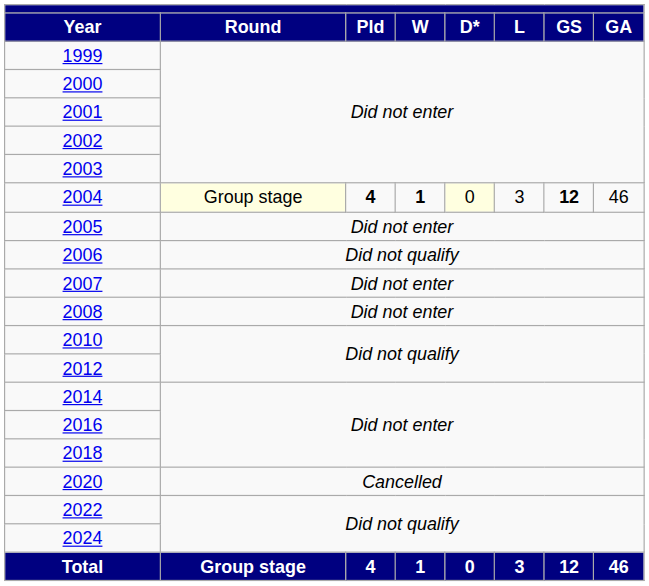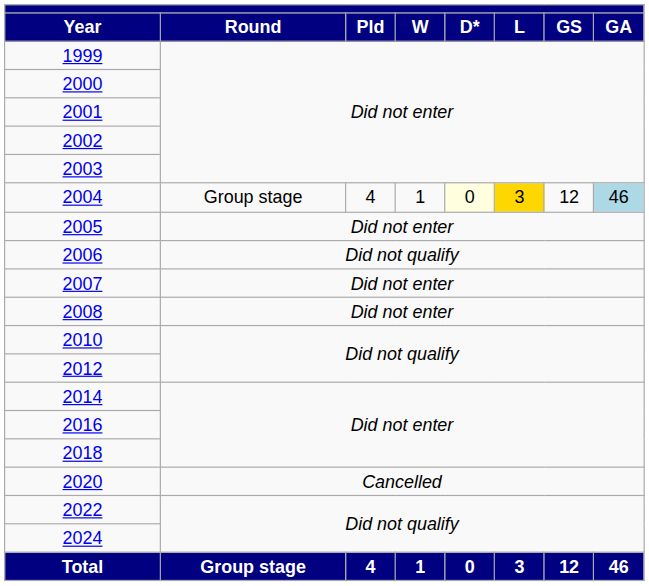(253, 198) lightyellow background -> (253, 198) no background
(371, 198) bold -> (371, 198) normal
(420, 198) bold -> (420, 198) normal
(519, 198) no background -> (519, 198) gold background
(569, 198) bold -> (569, 198) normal
(619, 198) no background -> (619, 198) lightblue background
